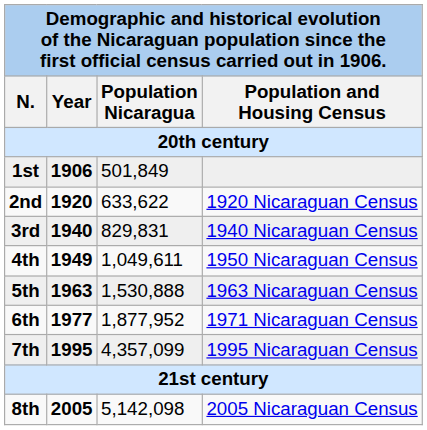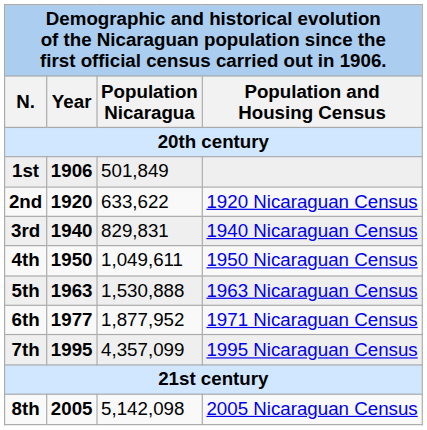(72, 260) 1949 -> (72, 260) 1950
